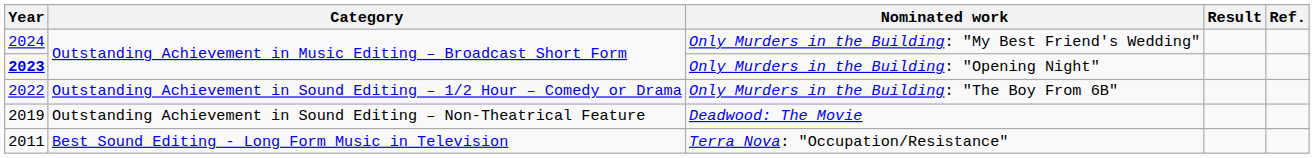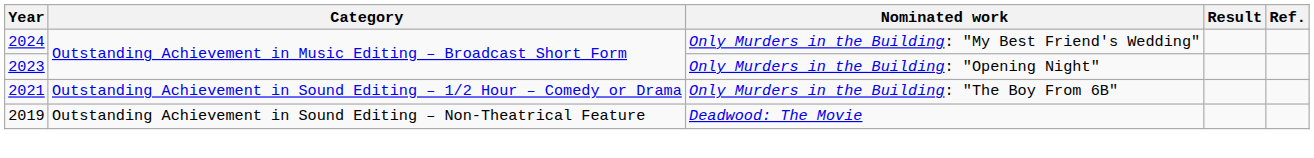(26, 67) bold -> (26, 67) normal
(26, 91) 2022 -> (26, 91) 2021
- row: (849, 141)
